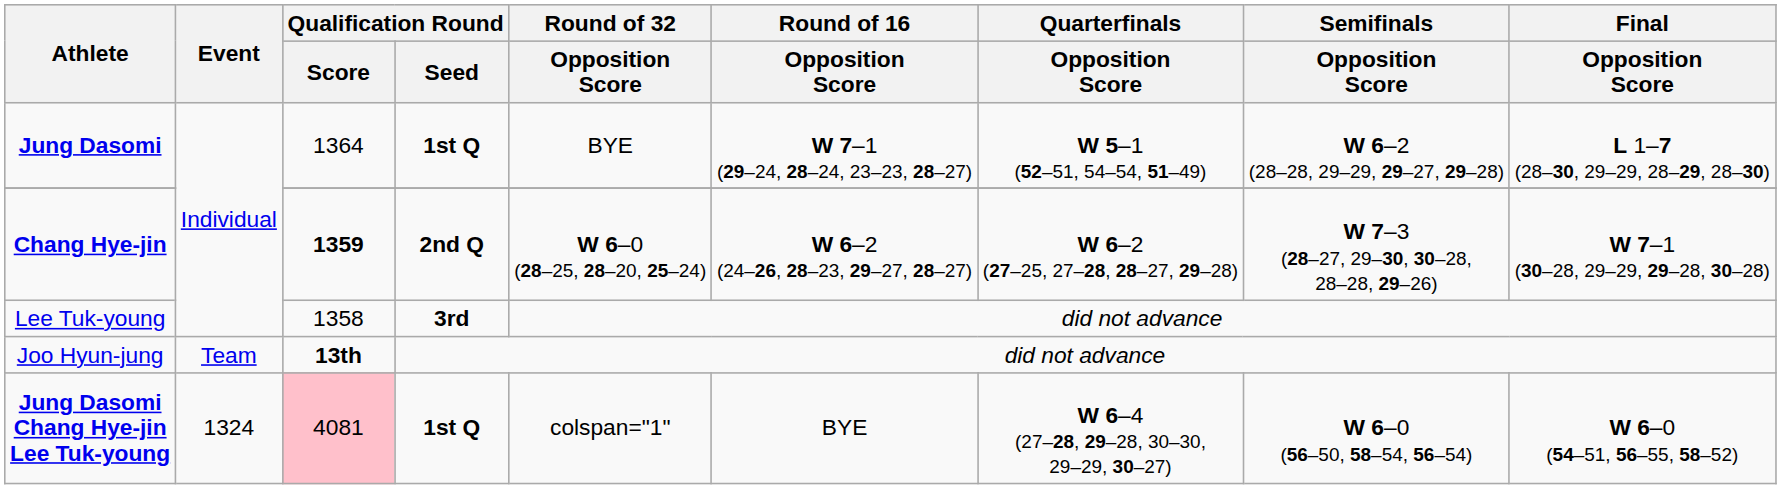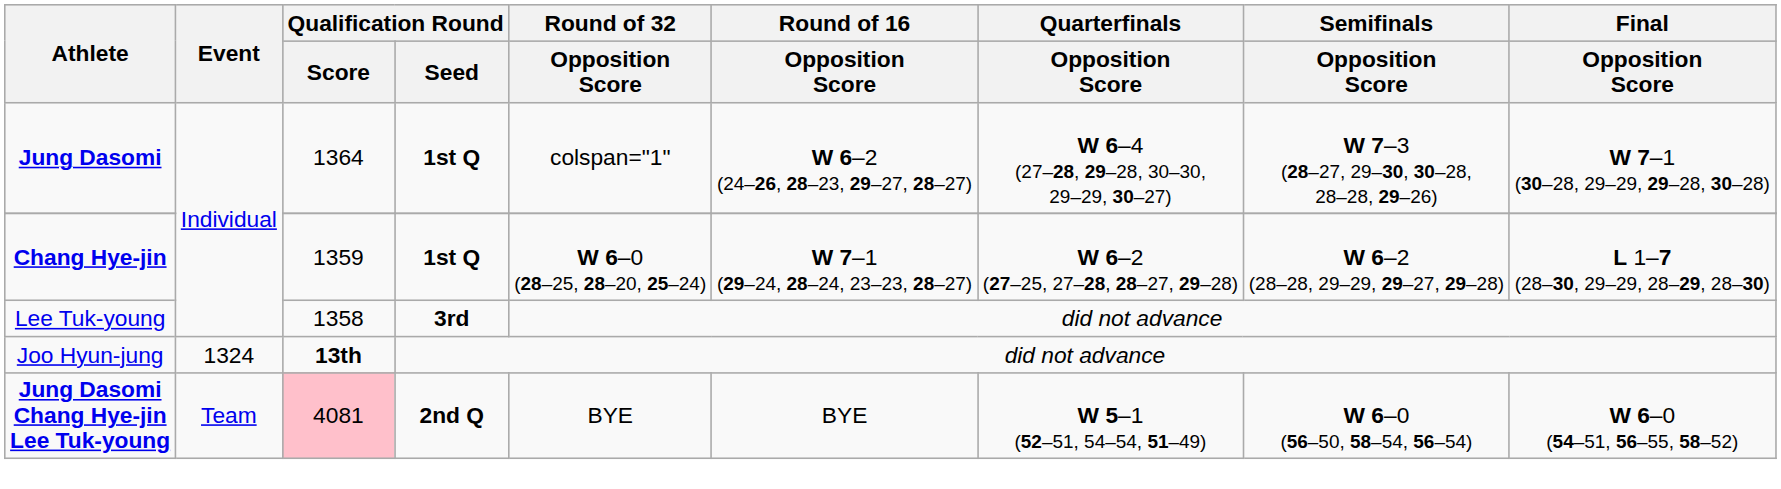(610, 146) BYE -> (610, 158) colspan="1"
(845, 158) W 7–1 (29–24, 28–24, 23–23, 28–27) -> (845, 171) W 6–2 (24–26, 28–23, 29–27, 28–27)
(1110, 158) W 5–1 (52–51, 54–54, 51–49) -> (1110, 171) W 6–4 (27–28, 29–28, 30–30, 29–29, 30–27)
(1376, 158) W 6–2 (28–28, 29–29, 29–27, 29–28) -> (1376, 171) W 7–3 (28–27, 29–30, 30–28, 28–28, 29–26)
(1642, 158) L 1–7 (28–30, 29–29, 28–29, 28–30) -> (1642, 171) W 7–1 (30–28, 29–29, 29–28, 30–28)
(338, 245) bold -> (338, 257) normal
(452, 245) 2nd Q -> (452, 257) 1st Q
(845, 257) W 6–2 (24–26, 28–23, 29–27, 28–27) -> (845, 270) W 7–1 (29–24, 28–24, 23–23, 28–27)
(1376, 257) W 7–3 (28–27, 29–30, 30–28, 28–28, 29–26) -> (1376, 270) W 6–2 (28–28, 29–29, 29–27, 29–28)
(1642, 257) W 7–1 (30–28, 29–29, 29–28, 30–28) -> (1642, 270) L 1–7 (28–30, 29–29, 28–29, 28–30)
(229, 355) Team -> (229, 355) 1324
(229, 428) 1324 -> (229, 416) Team
(452, 428) 1st Q -> (452, 416) 2nd Q
(610, 428) colspan="1" -> (610, 416) BYE
(1110, 441) W 6–4 (27–28, 29–28, 30–30, 29–29, 30–27) -> (1110, 428) W 5–1 (52–51, 54–54, 51–49)
